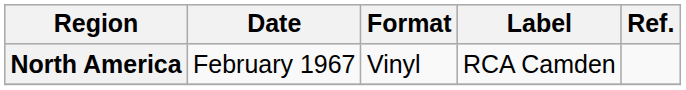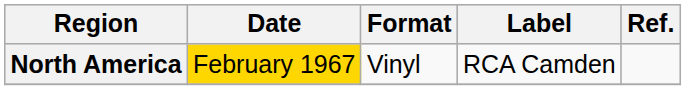(274, 63) no background -> (274, 63) gold background
